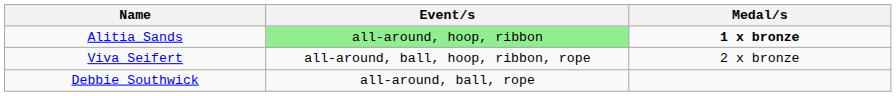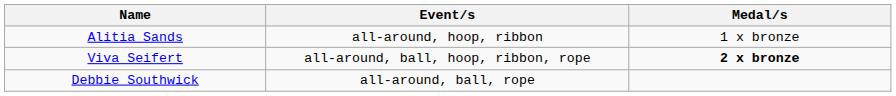(447, 37) lightgreen background -> (447, 37) no background
(760, 37) bold -> (760, 37) normal
(760, 59) normal -> (760, 59) bold
